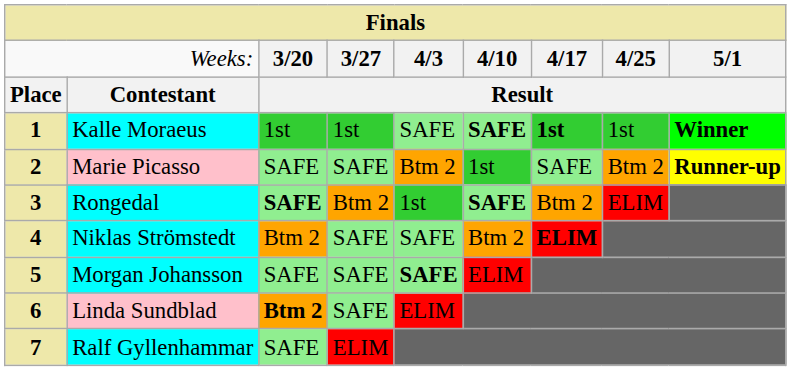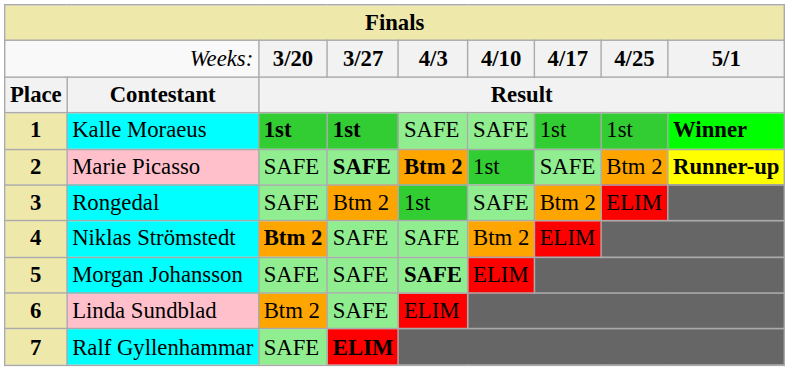(277, 130) normal -> (278, 130) bold
(346, 130) normal -> (347, 130) bold
(497, 130) bold -> (501, 130) normal
(551, 130) bold -> (553, 130) normal
(361, 166) normal -> (362, 166) bold
(428, 166) normal -> (433, 166) bold
(293, 202) bold -> (291, 202) normal
(497, 202) bold -> (501, 202) normal
(292, 238) normal -> (293, 238) bold
(567, 238) bold -> (567, 238) normal
(293, 310) bold -> (292, 310) normal
(361, 346) normal -> (363, 346) bold
